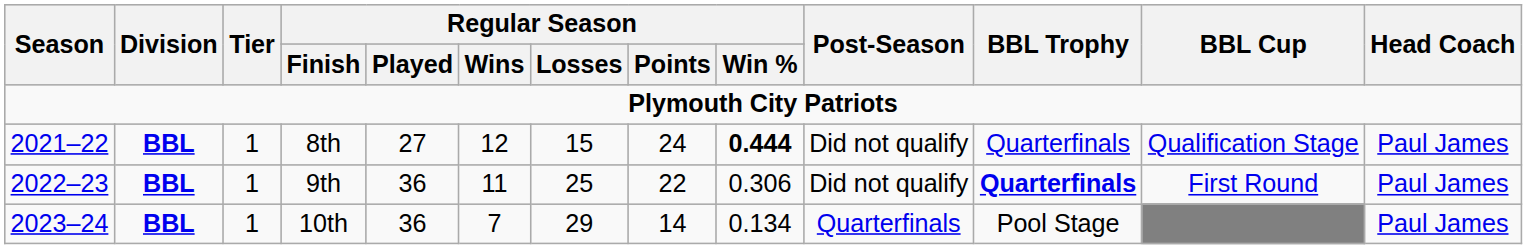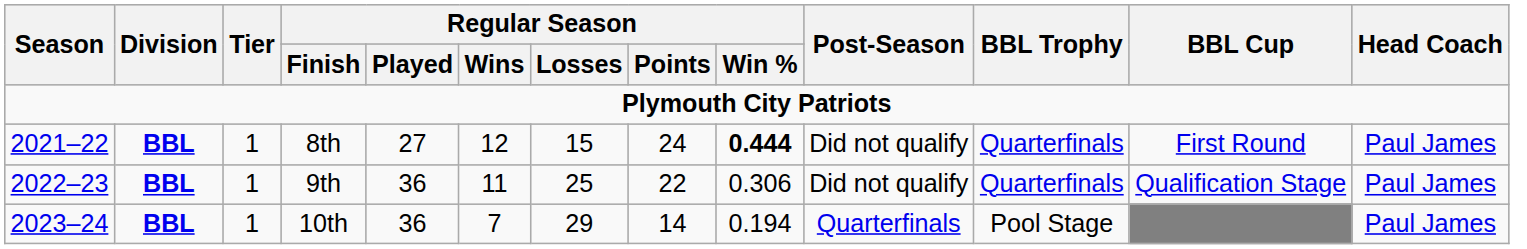(1253, 143) Qualification Stage -> (1241, 143) First Round
(1058, 183) bold -> (1052, 183) normal
(1253, 183) First Round -> (1241, 183) Qualification Stage
(760, 223) 0.134 -> (760, 223) 0.194
